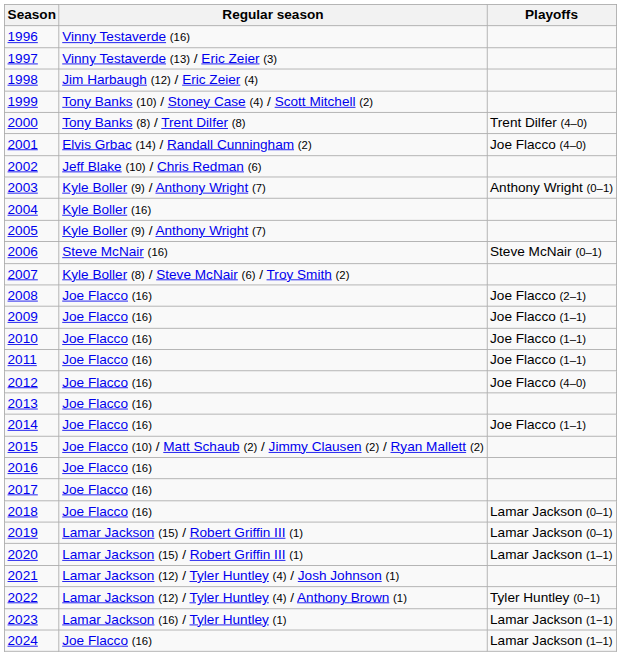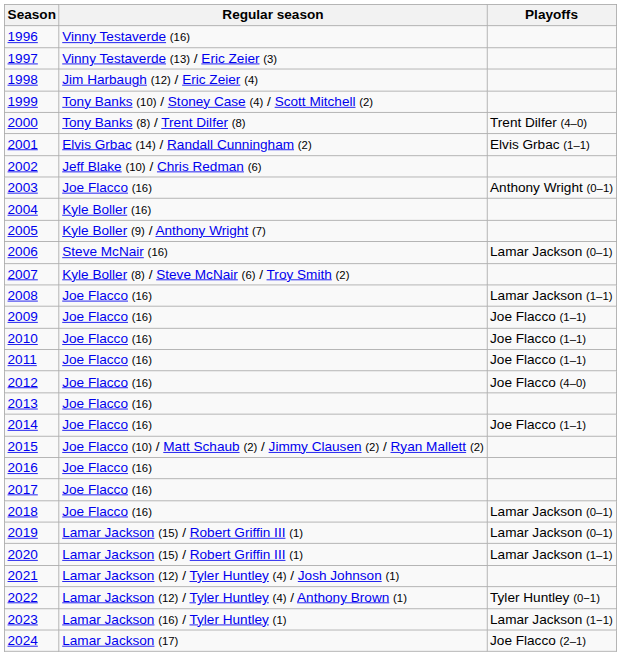(538, 144) Joe Flacco (4–0) -> (540, 144) Elvis Grbac (1–1)
(164, 187) Kyle Boller (9) / Anthony Wright (7) -> (107, 187) Joe Flacco (16)
(546, 252) Steve McNair (0–1) -> (551, 252) Lamar Jackson (0–1)
(538, 295) Joe Flacco (2–1) -> (551, 295) Lamar Jackson (1–1)
(107, 640) Joe Flacco (16) -> (120, 640) Lamar Jackson (17)
(551, 640) Lamar Jackson (1–1) -> (538, 640) Joe Flacco (2–1)
